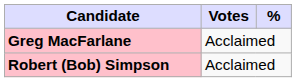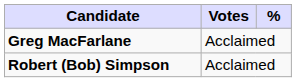(70, 40) pink background -> (70, 40) no background
(89, 64) pink background -> (89, 64) no background
